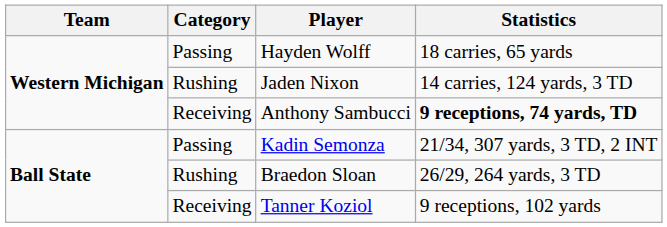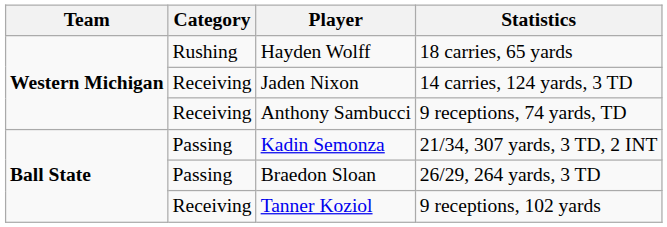(202, 51) Passing -> (205, 51) Rushing
(205, 82) Rushing -> (212, 82) Receiving
(528, 113) bold -> (523, 113) normal
(205, 175) Rushing -> (202, 175) Passing
